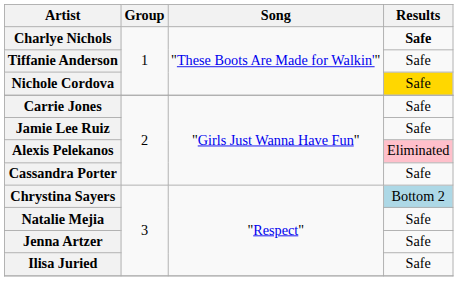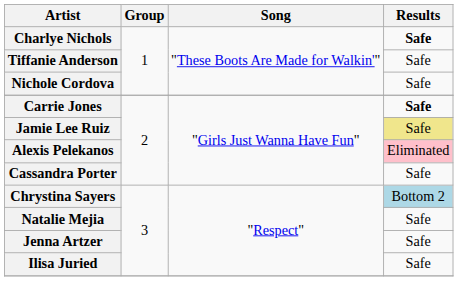(418, 83) gold background -> (418, 83) no background
(418, 106) normal -> (418, 106) bold
(418, 128) no background -> (418, 128) khaki background
